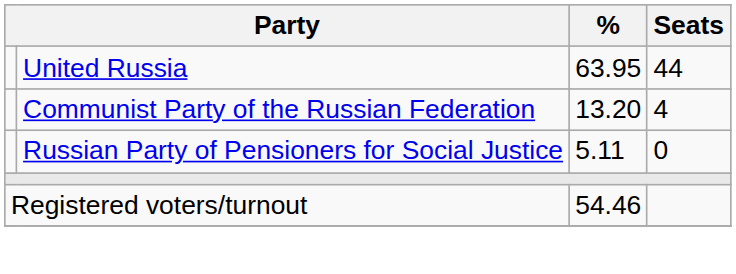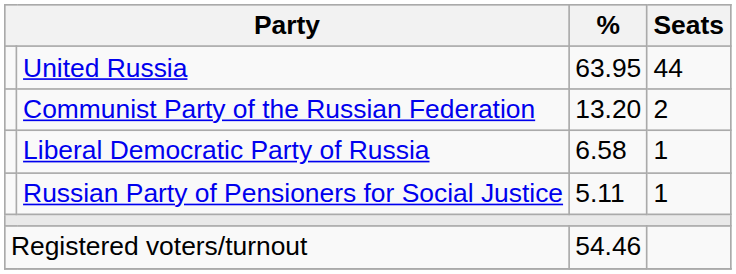(661, 109) 4 -> (661, 109) 2
+ row: (226, 151)
(661, 151) 0 -> (661, 192) 1
